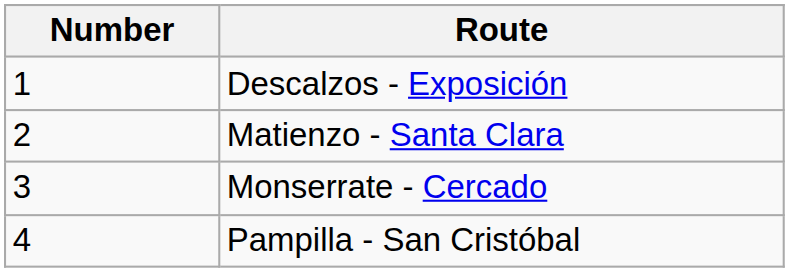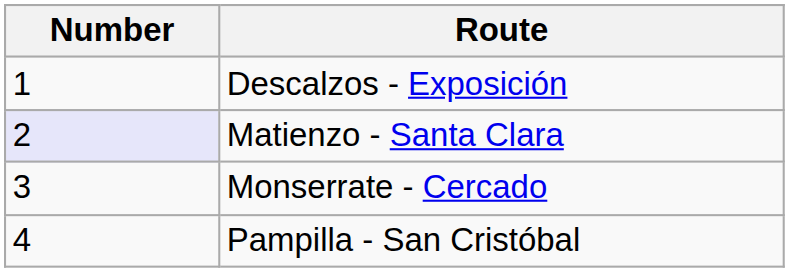(22, 135) no background -> (22, 135) lavender background
